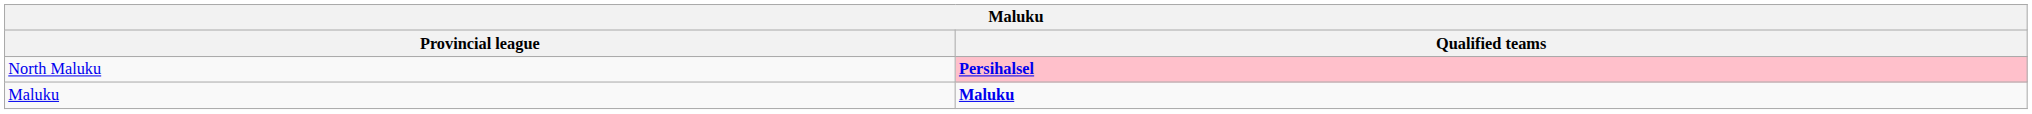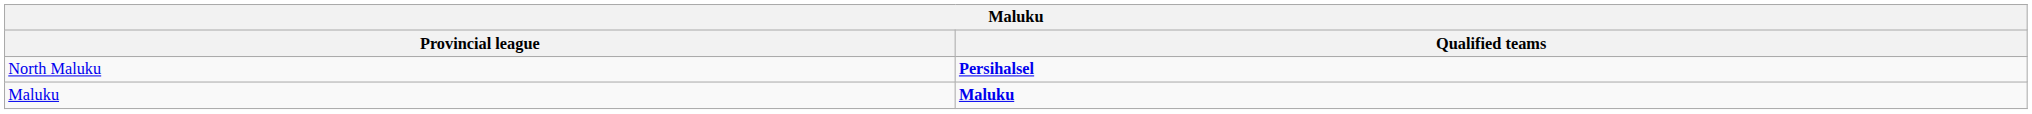(997, 69) pink background -> (997, 69) no background
